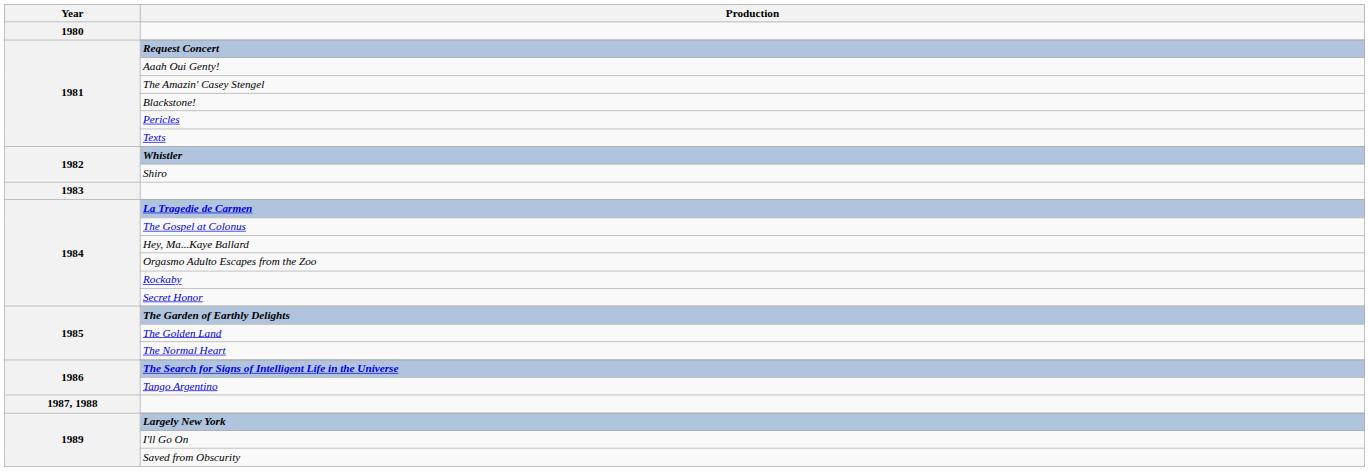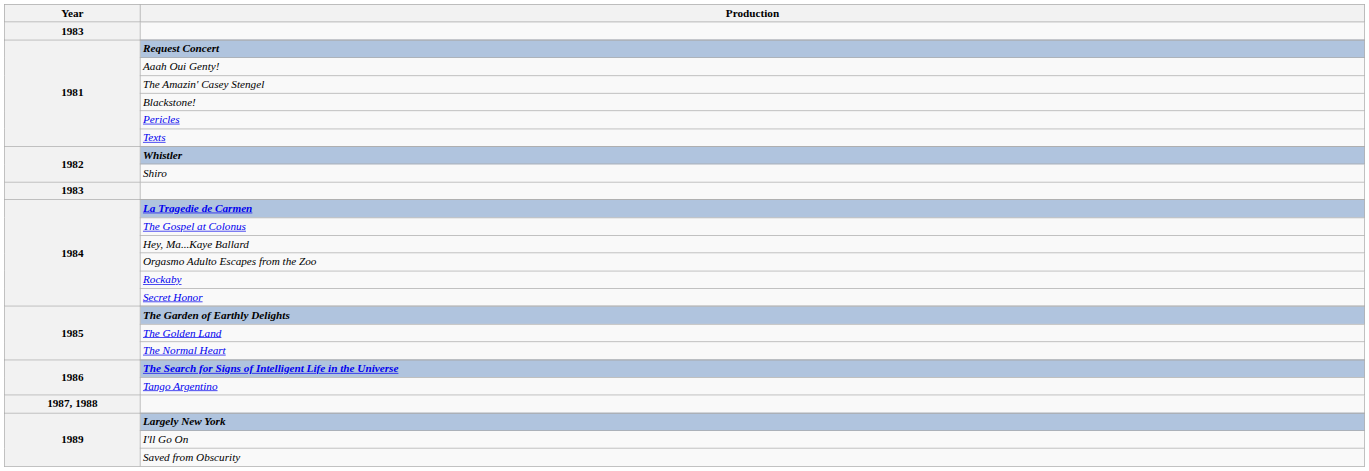(72, 31) 1980 -> (72, 31) 1983
